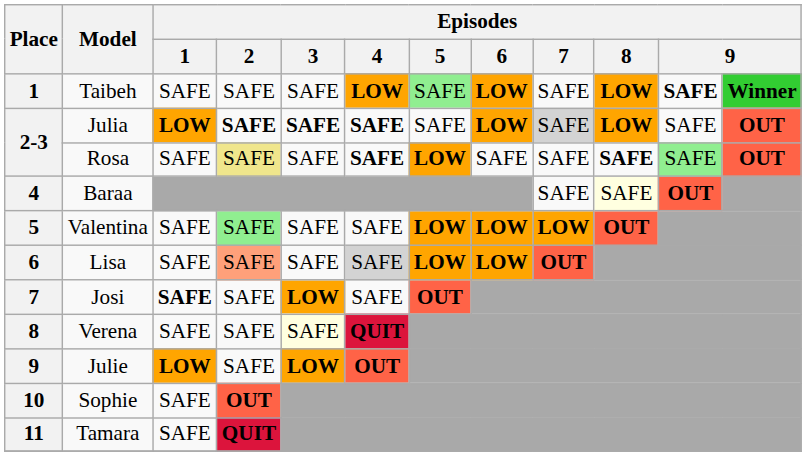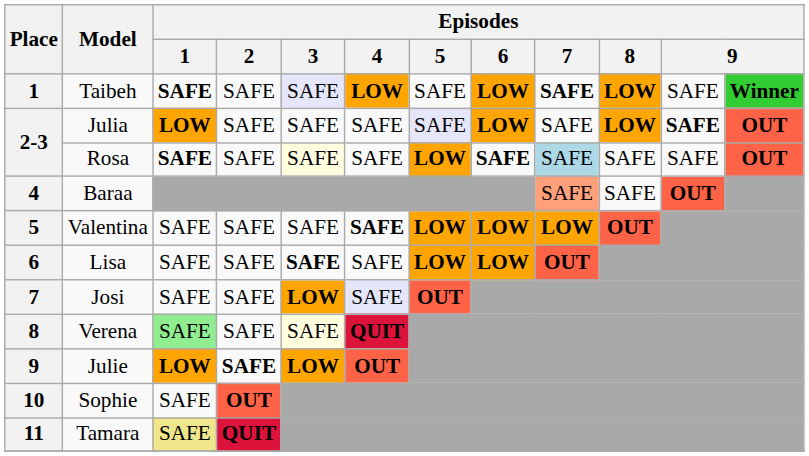(185, 90) normal -> (185, 90) bold
(313, 90) no background -> (313, 90) lavender background
(440, 90) lightgreen background -> (440, 90) no background
(564, 90) normal -> (567, 90) bold
(690, 90) bold -> (693, 90) normal
(249, 124) bold -> (249, 124) normal
(313, 124) bold -> (313, 124) normal
(377, 124) bold -> (377, 124) normal
(440, 124) no background -> (440, 124) lavender background
(564, 124) lightgrey background -> (567, 124) no background
(690, 124) normal -> (693, 124) bold
(185, 158) normal -> (185, 158) bold
(249, 158) khaki background -> (249, 158) no background
(313, 158) no background -> (313, 158) lightyellow background
(377, 158) bold -> (377, 158) normal
(502, 158) normal -> (503, 158) bold
(564, 158) no background -> (567, 158) lightblue background
(626, 158) bold -> (630, 158) normal
(690, 158) lightgreen background -> (693, 158) no background
(564, 193) no background -> (567, 193) lightsalmon background
(626, 193) lightyellow background -> (630, 193) no background
(249, 227) lightgreen background -> (249, 227) no background
(377, 227) normal -> (377, 227) bold
(249, 262) lightsalmon background -> (249, 262) no background
(313, 262) normal -> (313, 262) bold
(377, 262) lightgrey background -> (377, 262) no background
(185, 296) bold -> (185, 296) normal
(377, 296) no background -> (377, 296) lavender background
(185, 330) no background -> (185, 330) lightgreen background
(249, 365) normal -> (249, 365) bold
(185, 433) no background -> (185, 433) khaki background
